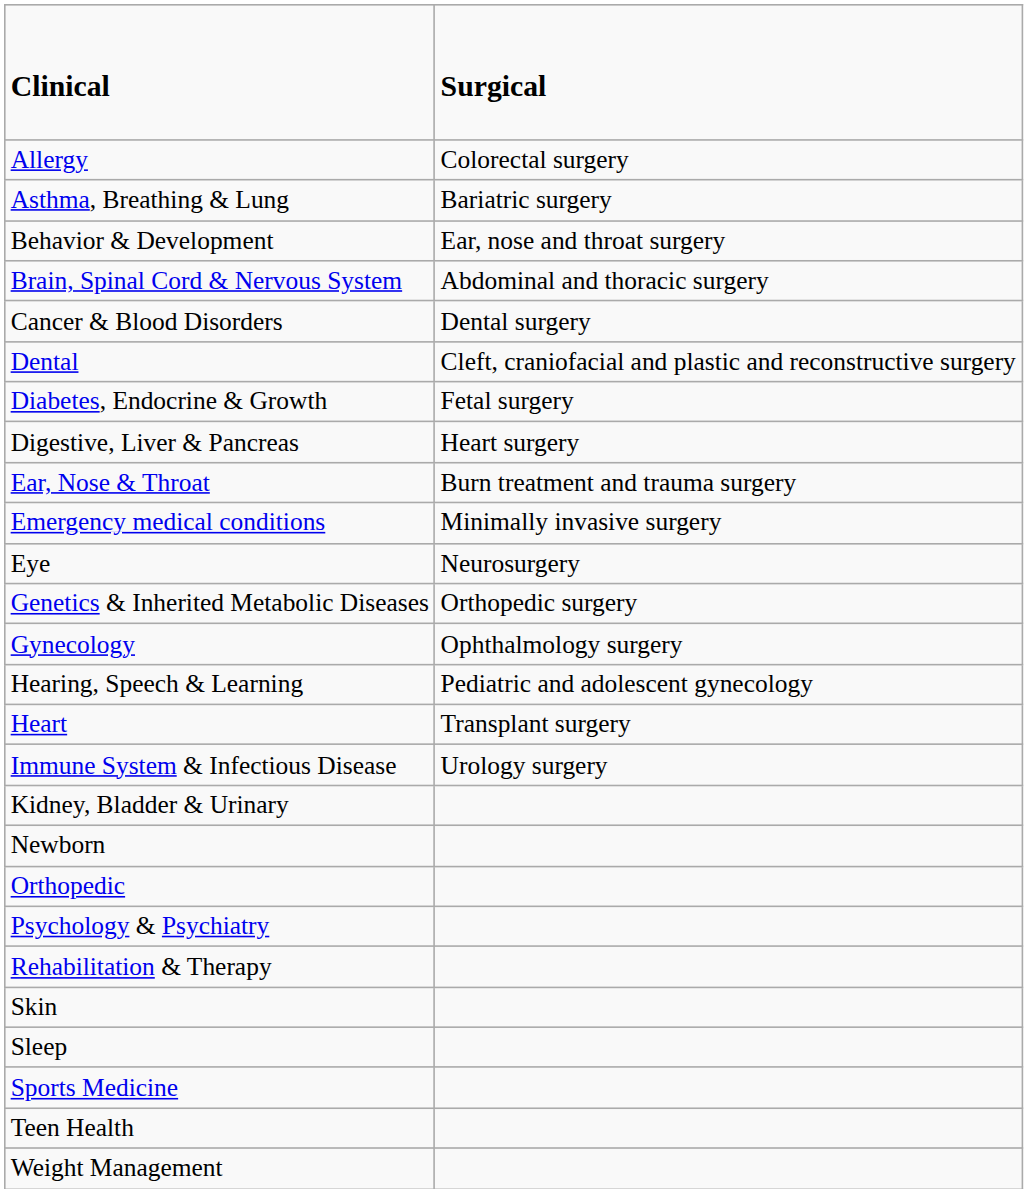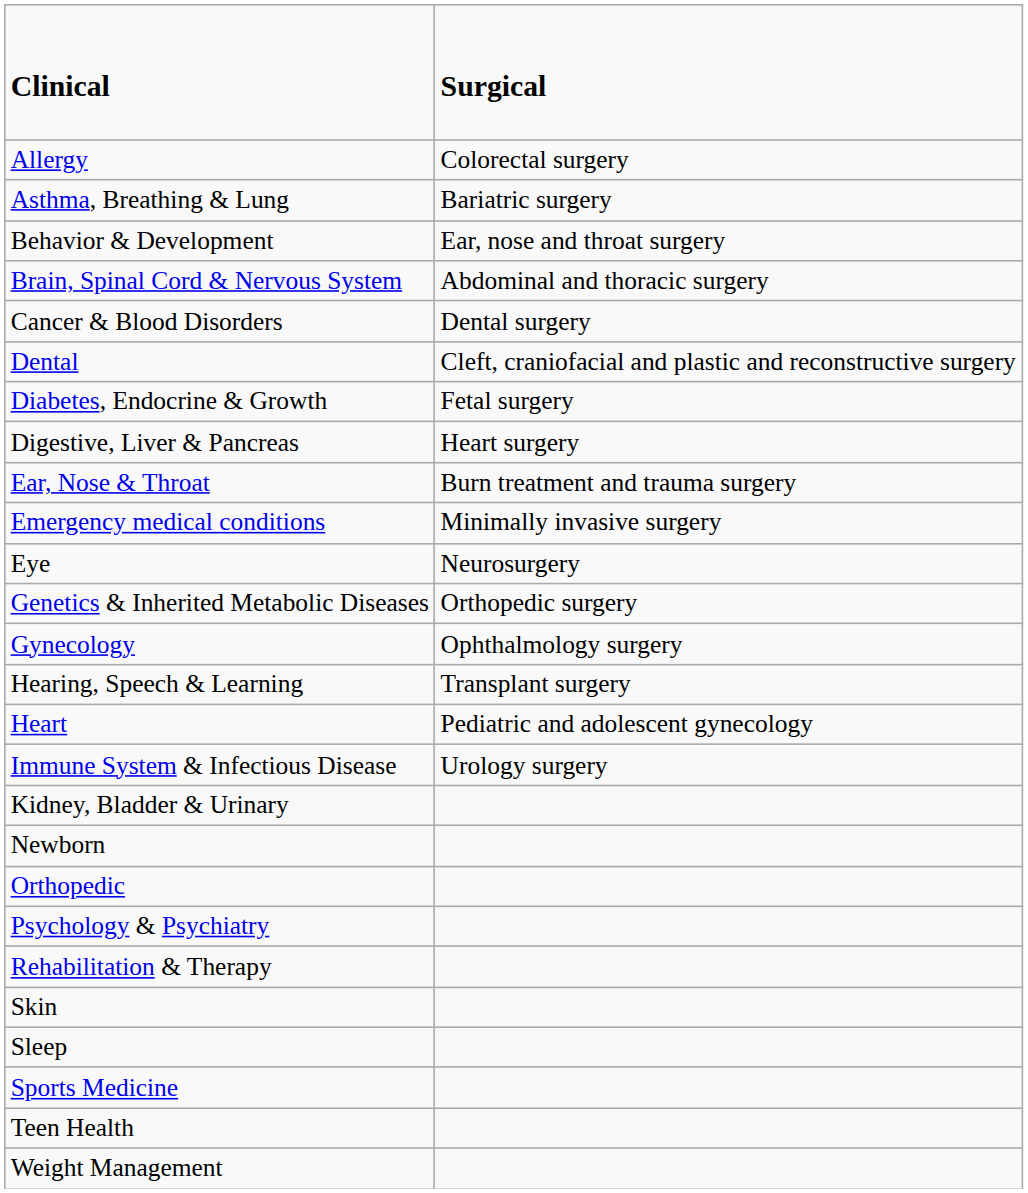(627, 684) Pediatric and adolescent gynecology -> (536, 684) Transplant surgery
(536, 724) Transplant surgery -> (627, 724) Pediatric and adolescent gynecology
